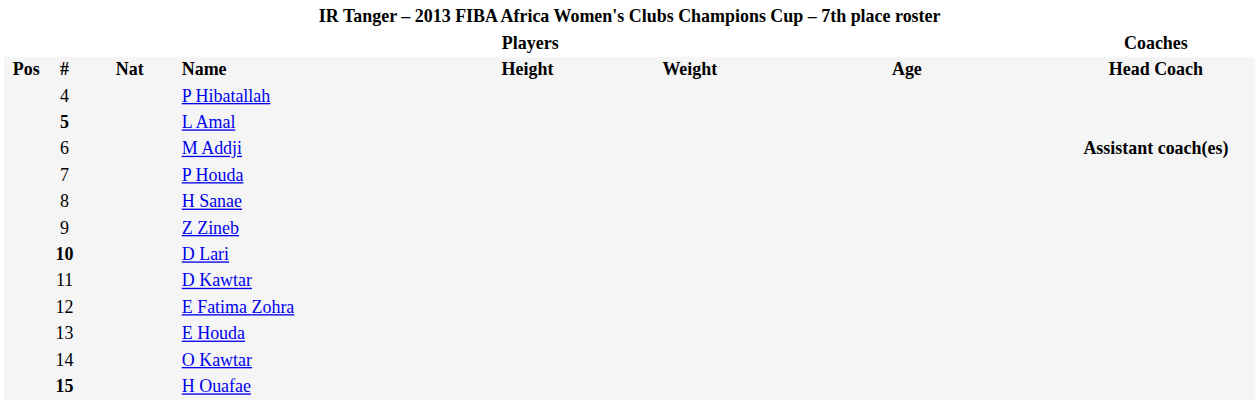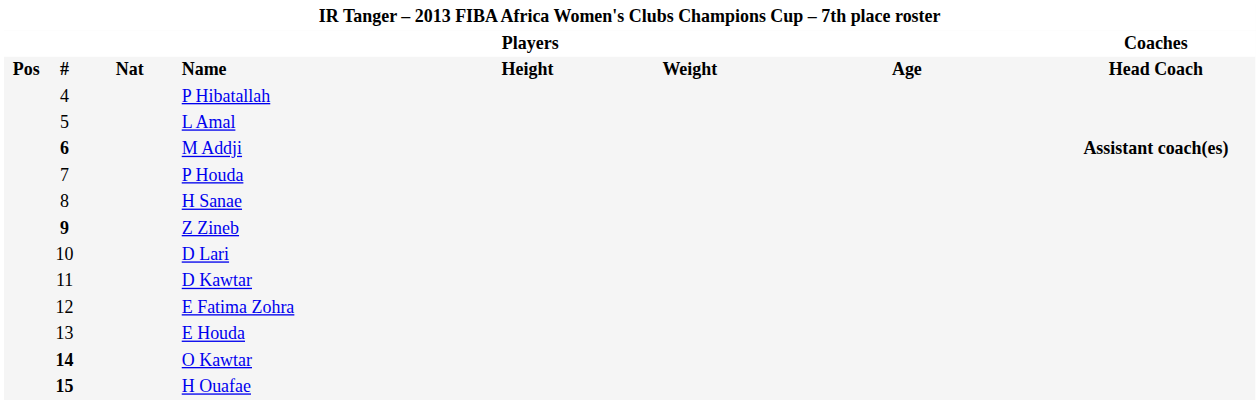(65, 122) bold -> (65, 122) normal
(65, 149) normal -> (65, 149) bold
(65, 228) normal -> (65, 228) bold
(65, 254) bold -> (65, 254) normal
(65, 360) normal -> (65, 360) bold
